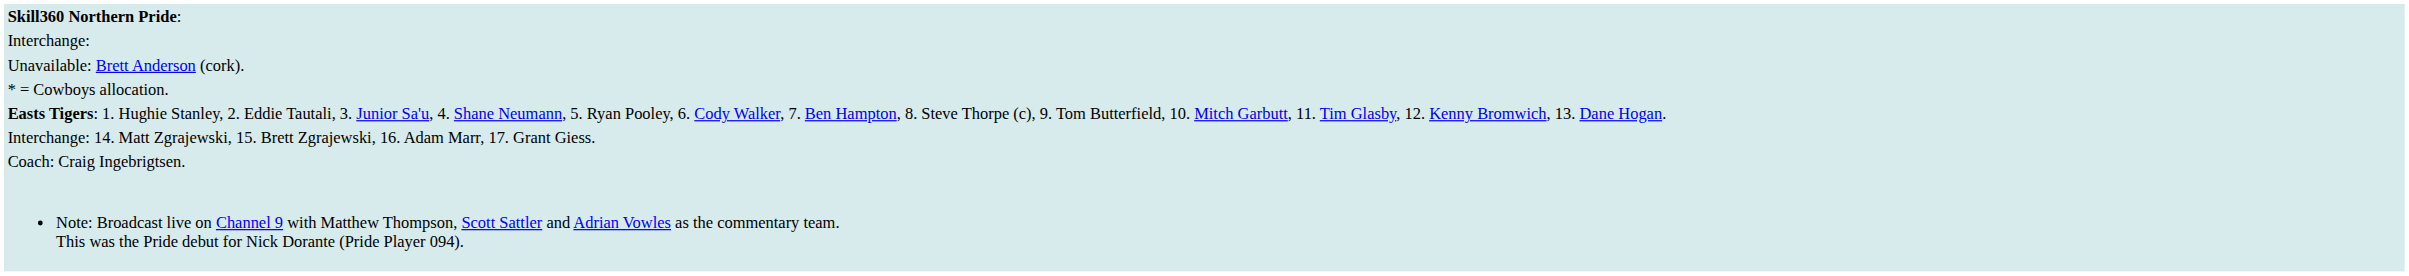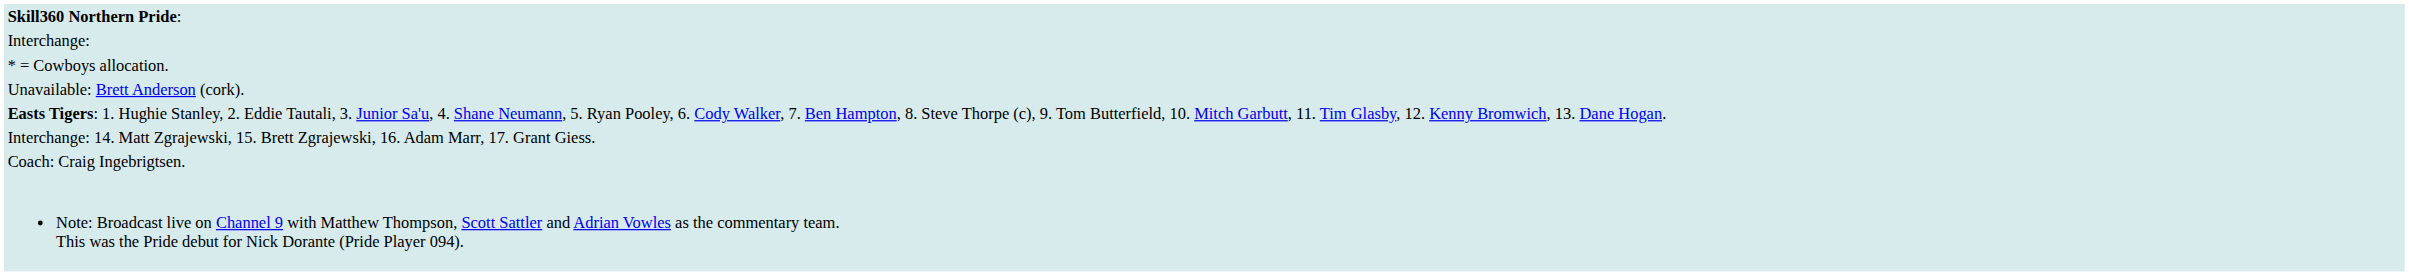(126, 65) Unavailable: Brett Anderson (cork). -> (88, 65) * = Cowboys allocation.
(88, 89) * = Cowboys allocation. -> (126, 89) Unavailable: Brett Anderson (cork).
